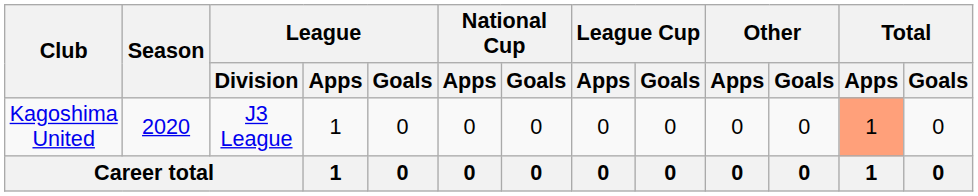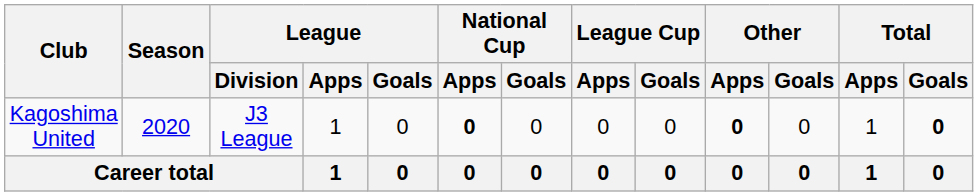(469, 126) normal -> (469, 126) bold
(737, 126) normal -> (737, 126) bold
(871, 126) lightsalmon background -> (871, 126) no background
(938, 126) normal -> (938, 126) bold
